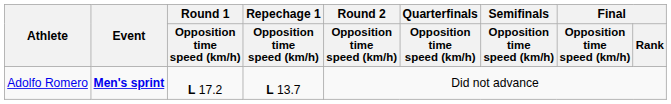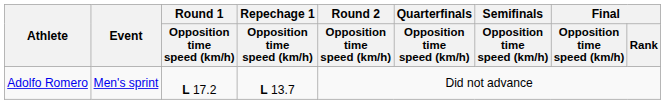(129, 83) bold -> (126, 83) normal
